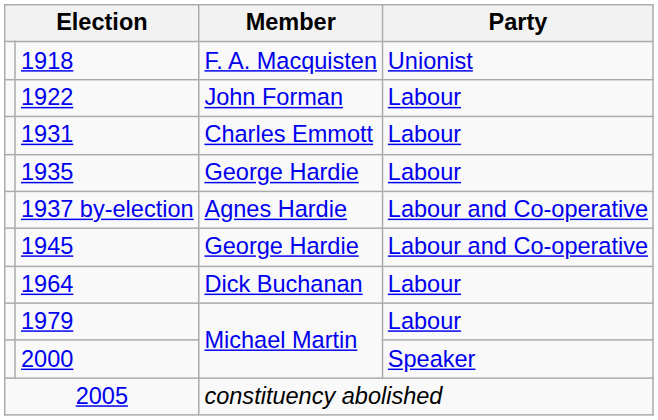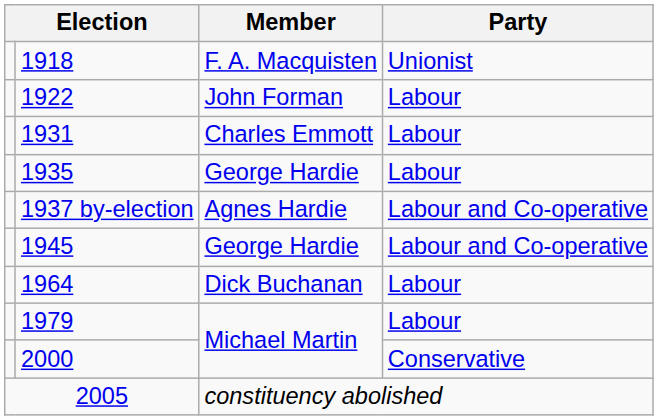(432, 358) Speaker -> (456, 358) Conservative
